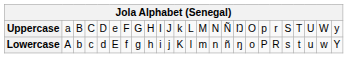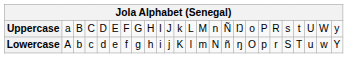(115, 28) e -> (115, 28) E
(215, 28) N -> (215, 28) n
(252, 28) O -> (252, 28) o
(264, 28) p -> (264, 28) P
(276, 28) r -> (276, 28) R
(288, 28) S -> (288, 28) s
(299, 28) T -> (299, 28) t
(115, 45) E -> (115, 45) e
(215, 45) n -> (215, 45) N
(252, 45) o -> (252, 45) O
(264, 45) P -> (264, 45) p
(276, 45) R -> (276, 45) r
(288, 45) s -> (288, 45) S
(299, 45) t -> (299, 45) T
